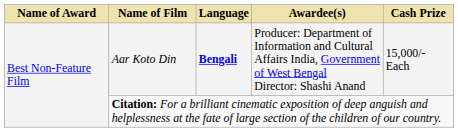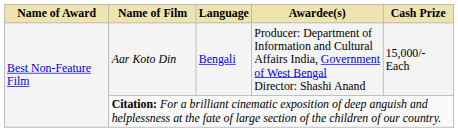(218, 59) bold -> (217, 59) normal
